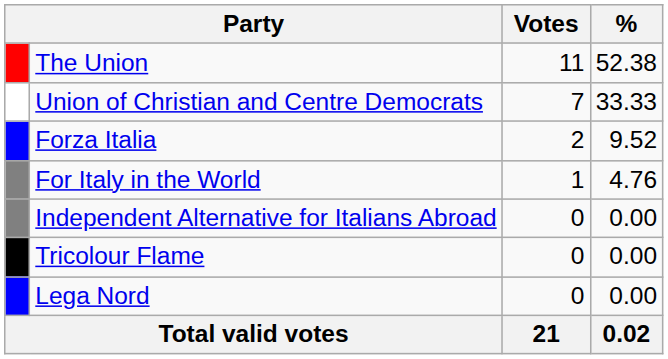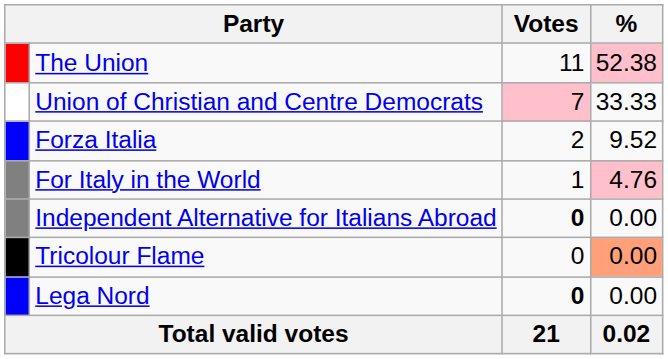(626, 62) no background -> (626, 62) pink background
(578, 101) no background -> (578, 101) pink background
(633, 179) no background -> (633, 179) pink background
(578, 218) normal -> (578, 218) bold
(633, 256) no background -> (633, 256) lightsalmon background
(578, 295) normal -> (578, 295) bold
